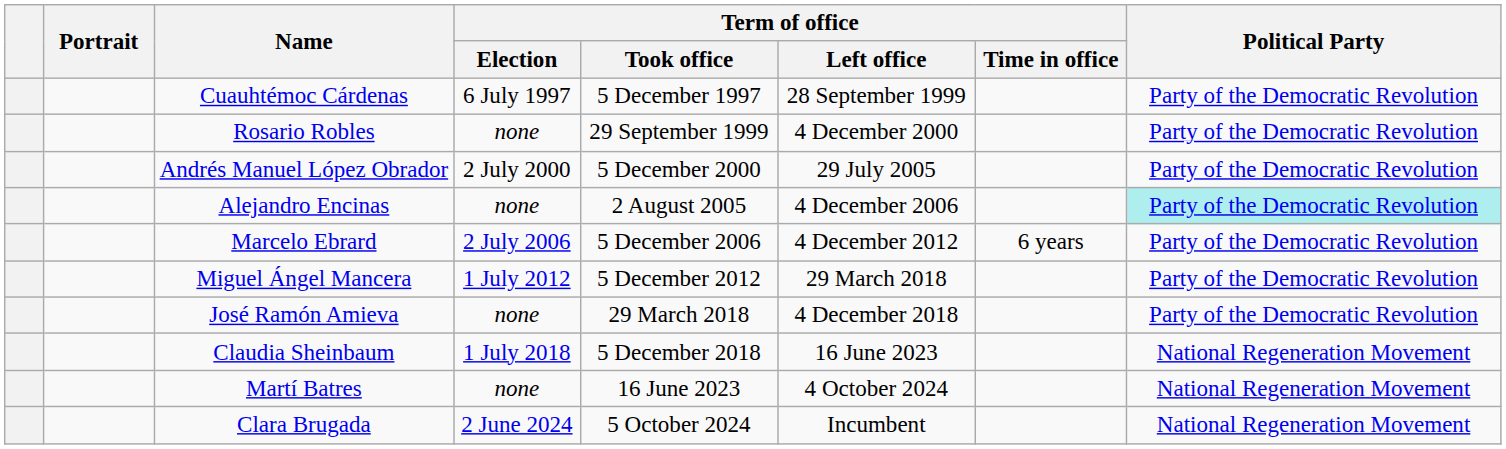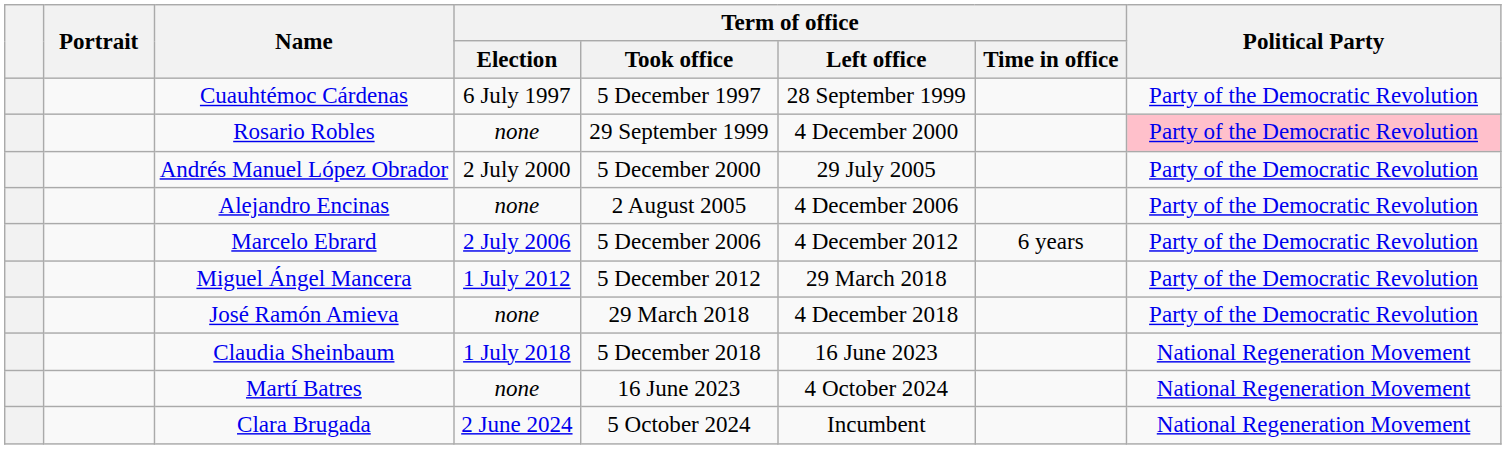(1314, 132) no background -> (1314, 132) pink background
(1314, 205) paleturquoise background -> (1314, 205) no background
